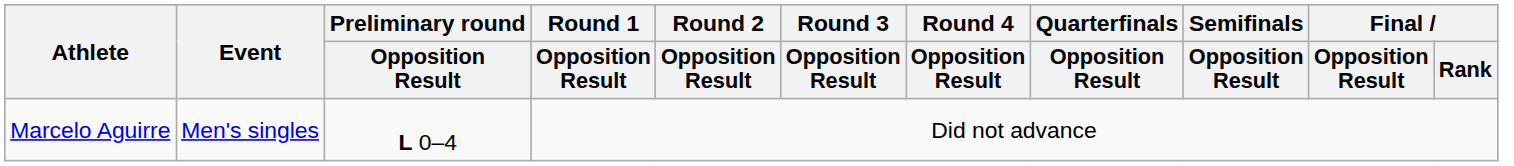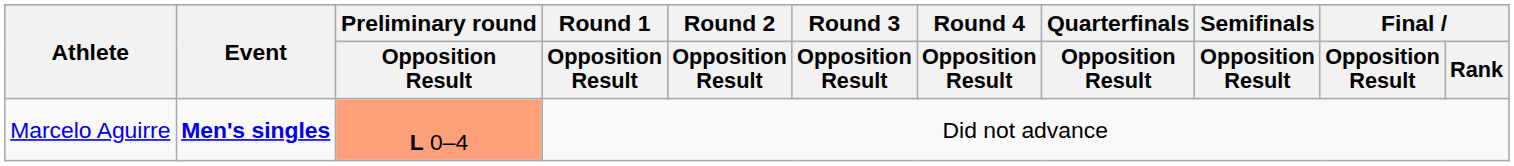(250, 130) normal -> (256, 130) bold
(428, 143) no background -> (439, 143) lightsalmon background
